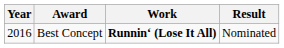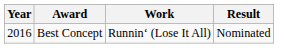(162, 33) bold -> (159, 33) normal
